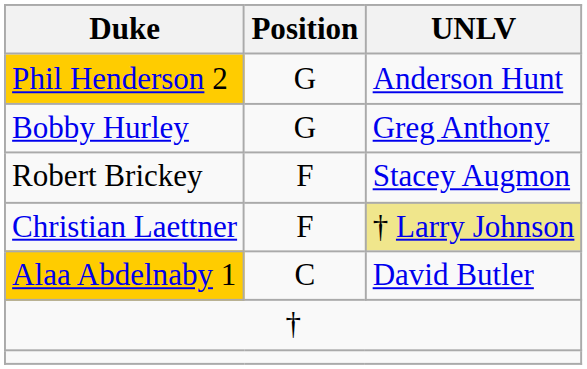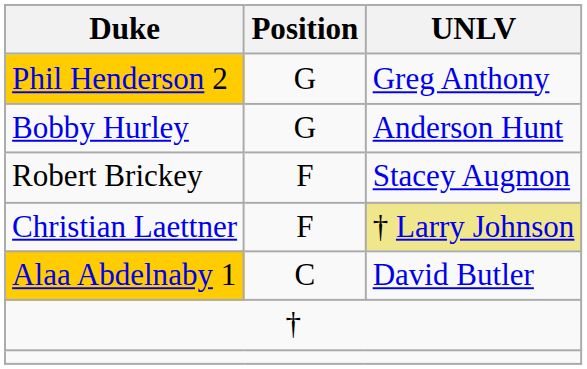(468, 78) Anderson Hunt -> (461, 78) Greg Anthony
(461, 127) Greg Anthony -> (468, 127) Anderson Hunt
